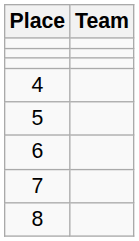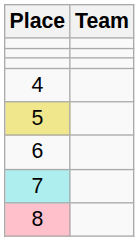(37, 118) no background -> (37, 118) khaki background
(37, 185) no background -> (37, 185) paleturquoise background
(37, 219) no background -> (37, 219) pink background
